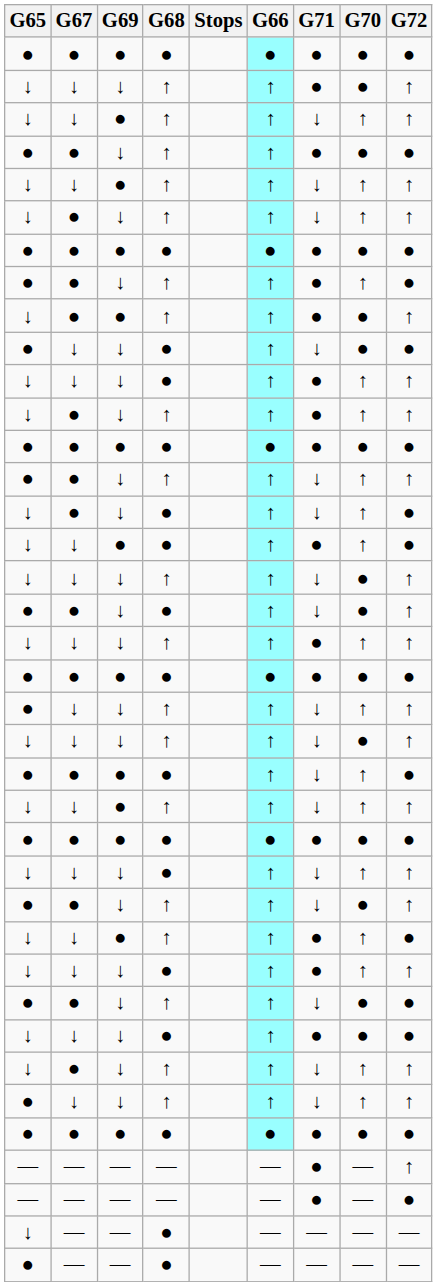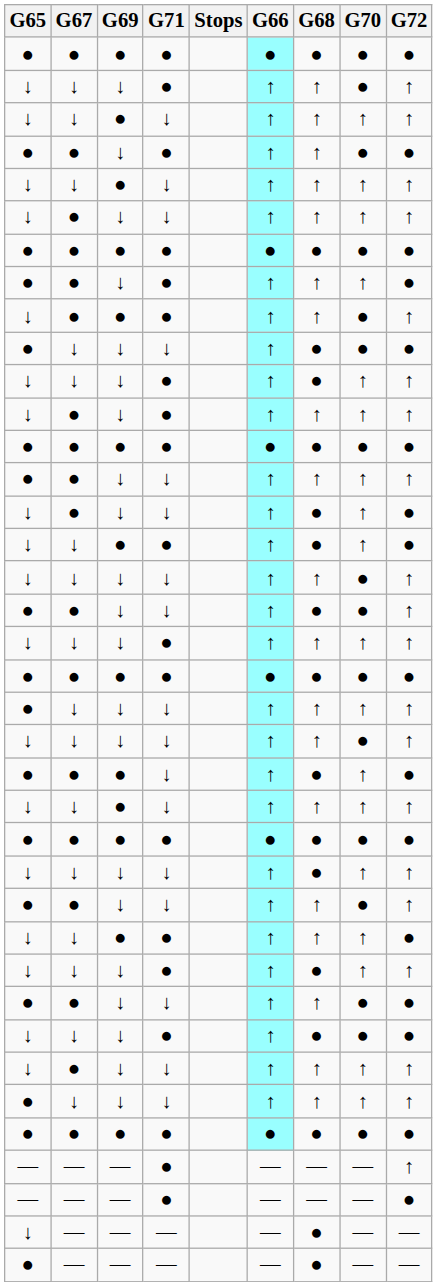columns swapped: (317, 20) <-> (166, 20)
